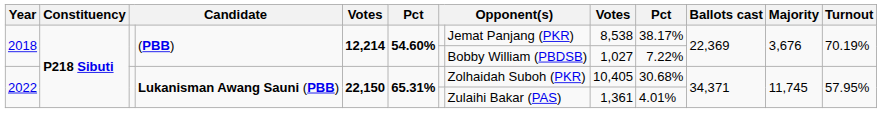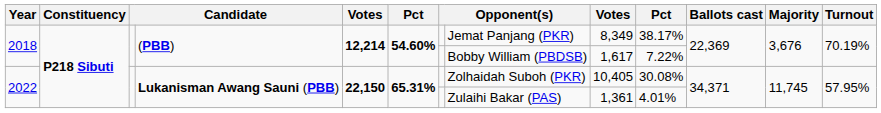(617, 35) 8,538 -> (617, 35) 8,349
(617, 56) 1,027 -> (617, 56) 1,617
(661, 77) 30.68% -> (661, 77) 30.08%
